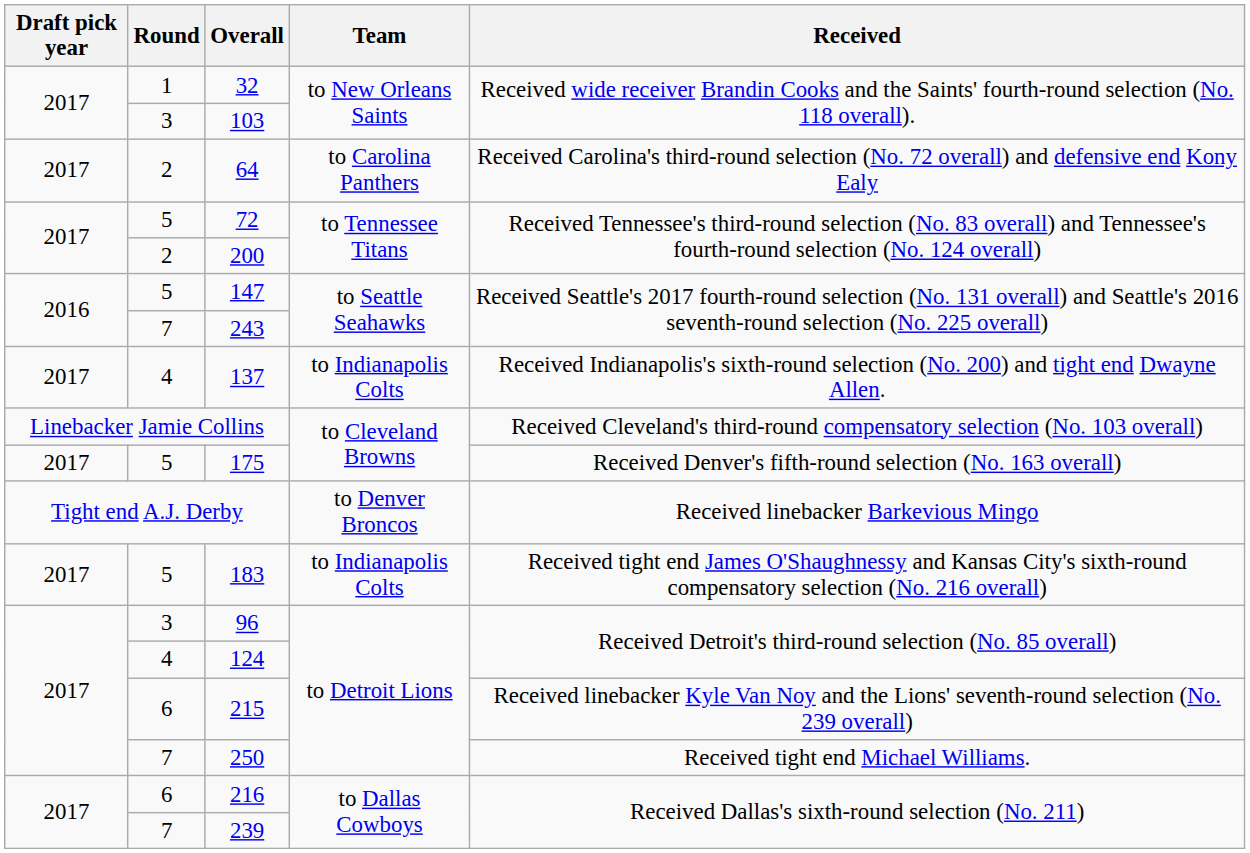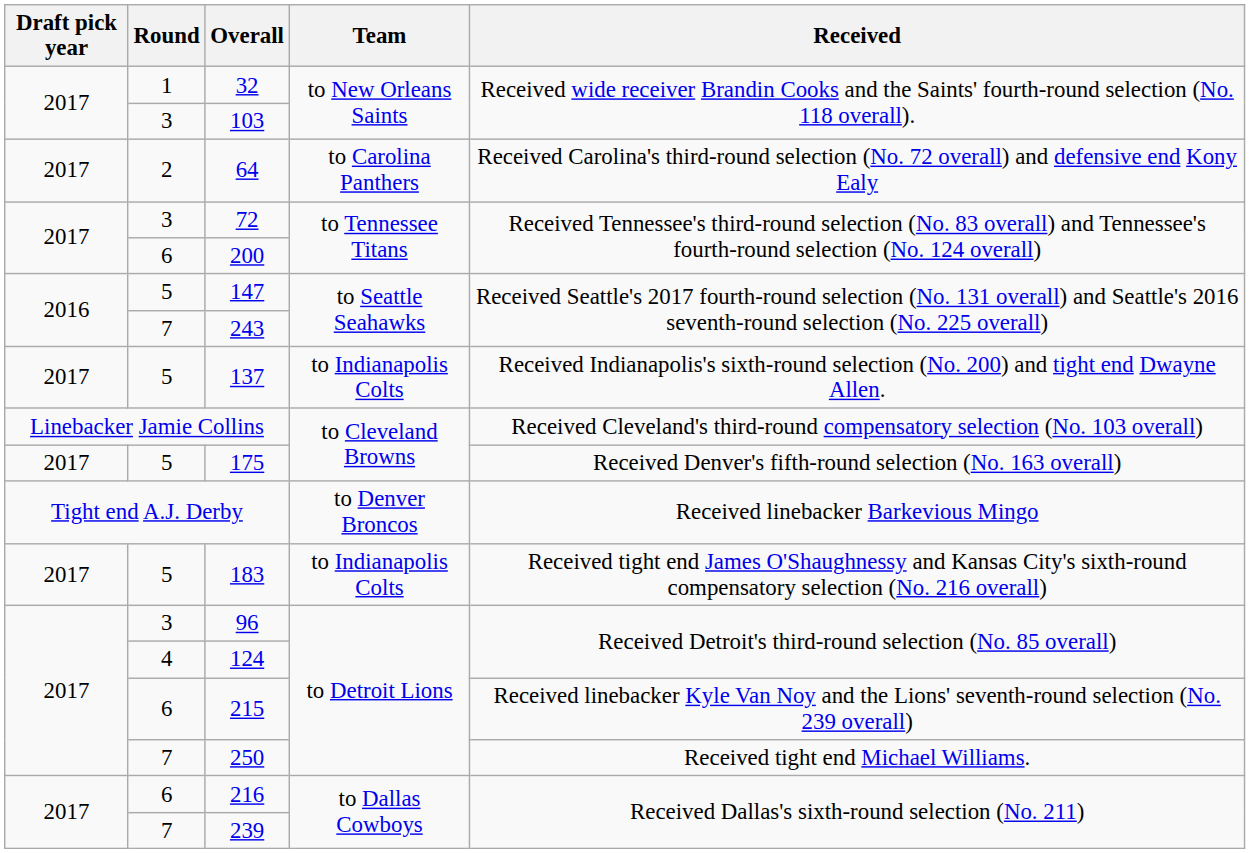(167, 219) 5 -> (167, 219) 3
(167, 255) 2 -> (167, 255) 6
(167, 377) 4 -> (167, 377) 5
